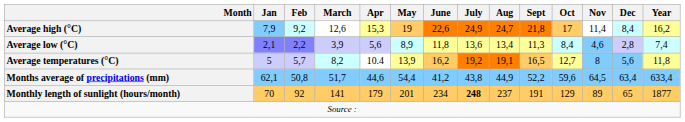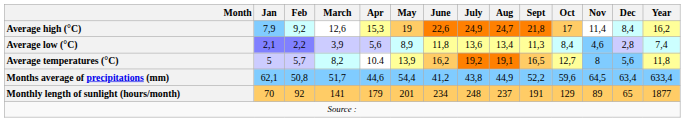(474, 93) bold -> (474, 93) normal
